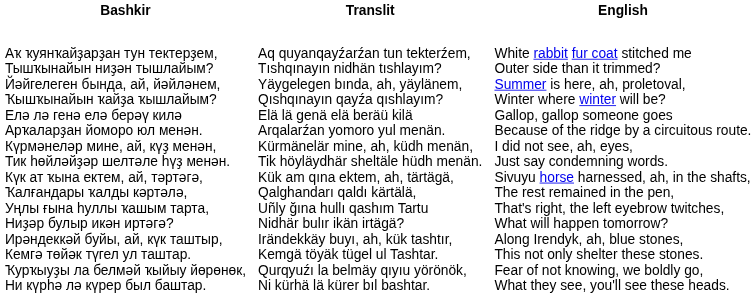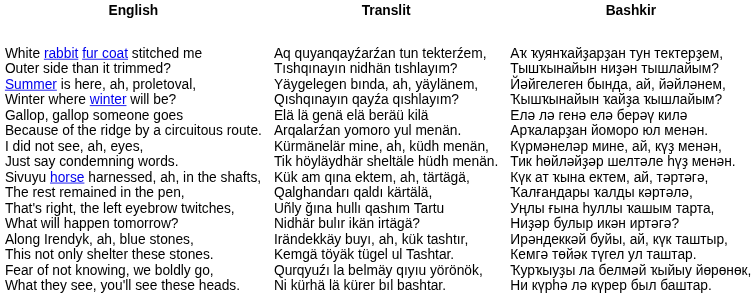columns swapped: (125, 10) <-> (623, 10)
